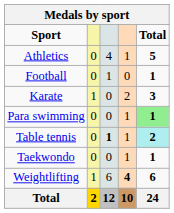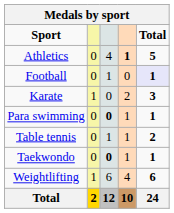(127, 55) normal -> (127, 55) bold
(153, 75) no background -> (153, 75) lavender background
(109, 116) normal -> (109, 116) bold
(153, 116) lightgreen background -> (153, 116) no background
(109, 136) bold -> (109, 136) normal
(153, 136) paleturquoise background -> (153, 136) no background
(109, 157) normal -> (109, 157) bold
(127, 177) bold -> (127, 177) normal
